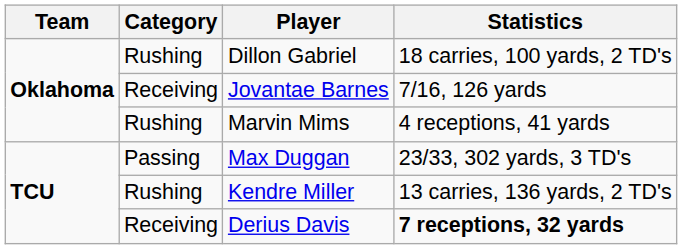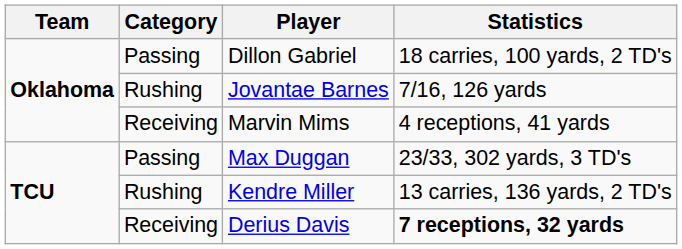(163, 55) Rushing -> (162, 55) Passing
(171, 89) Receiving -> (163, 89) Rushing
(163, 123) Rushing -> (171, 123) Receiving
